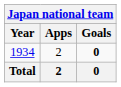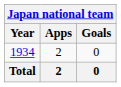(96, 52) bold -> (96, 52) normal
